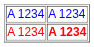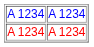(67, 32) bold -> (67, 32) normal
